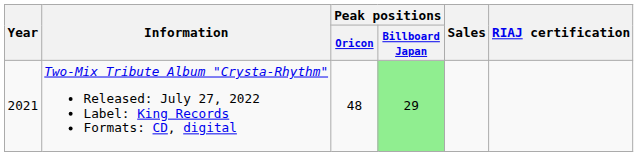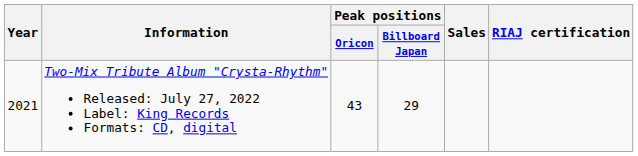(354, 106) 48 -> (354, 106) 43
(411, 106) lightgreen background -> (411, 106) no background
